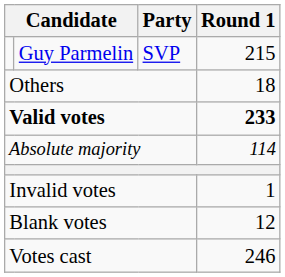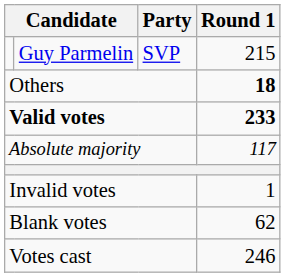(265, 85) normal -> (265, 85) bold
(263, 149) 114 -> (263, 149) 117
(265, 222) 12 -> (265, 222) 62
